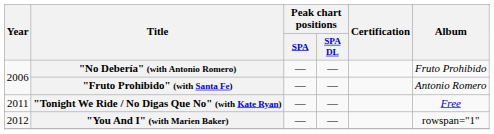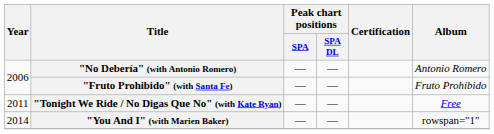(451, 68) Fruto Prohibido -> (451, 68) Antonio Romero
(451, 86) Antonio Romero -> (451, 86) Fruto Prohibido
(18, 120) 2012 -> (18, 120) 2014
